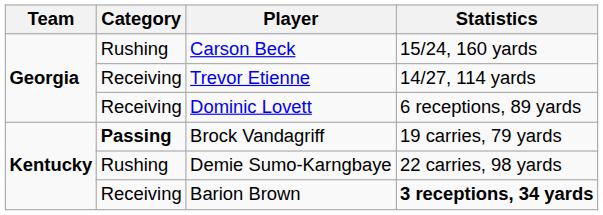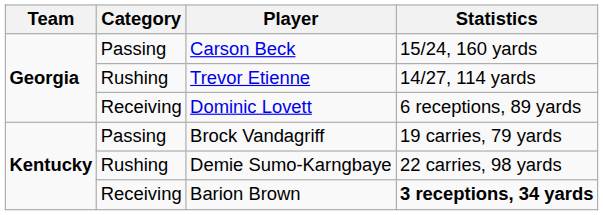(135, 48) Rushing -> (134, 48) Passing
(141, 77) Receiving -> (135, 77) Rushing
(136, 136) bold -> (134, 136) normal
